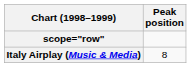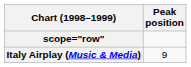(165, 54) 8 -> (165, 54) 9
